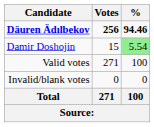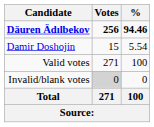(138, 46) lightgreen background -> (138, 46) no background
(116, 79) no background -> (116, 79) lightgrey background
